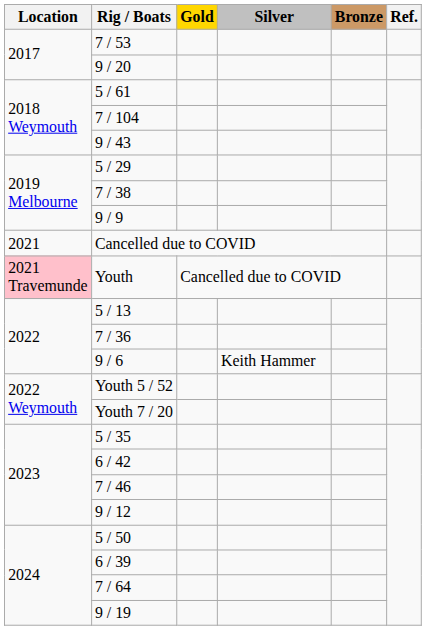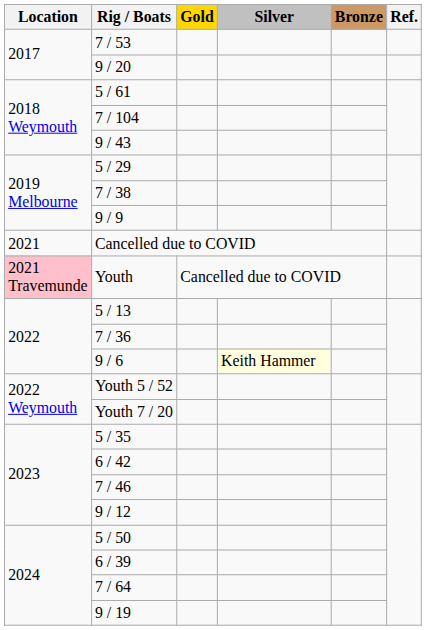(274, 361) no background -> (274, 361) lightyellow background
